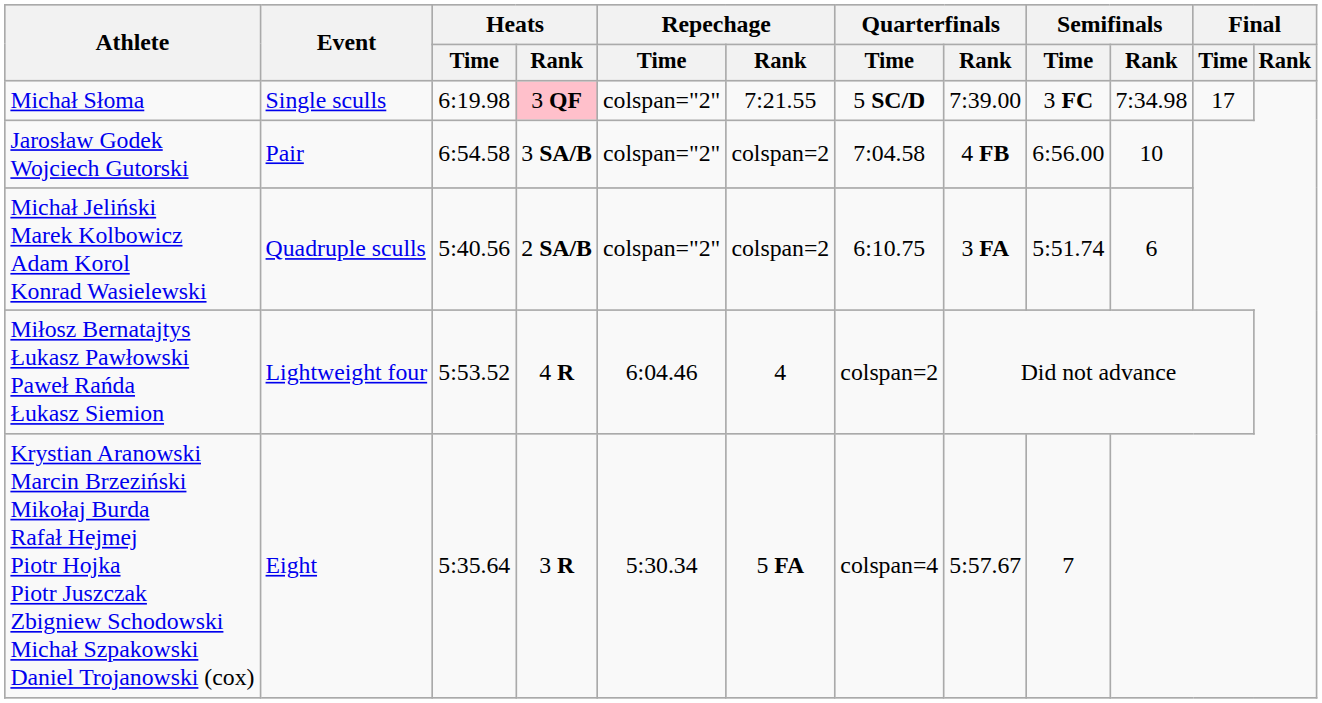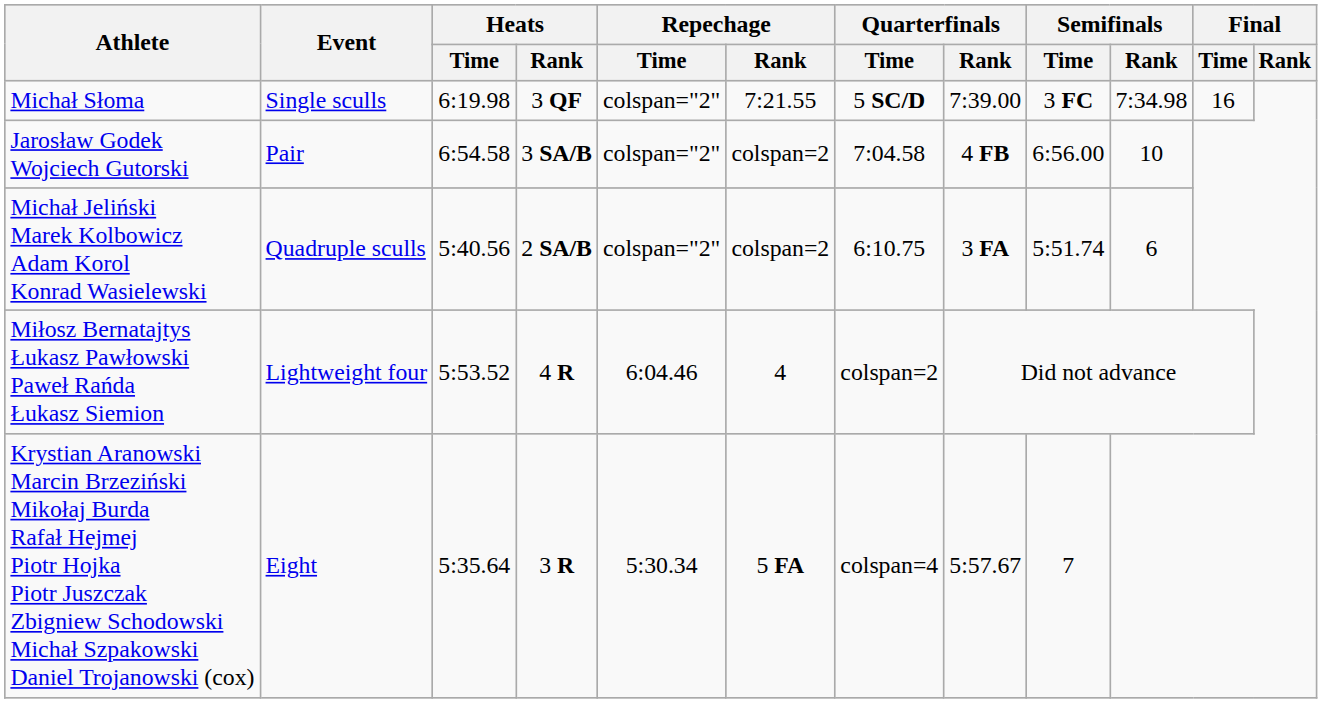(557, 100) pink background -> (557, 100) no background
(1223, 100) 17 -> (1223, 100) 16
